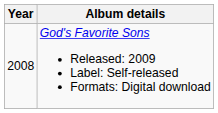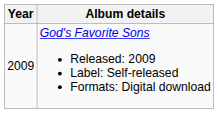(21, 66) 2008 -> (21, 66) 2009
